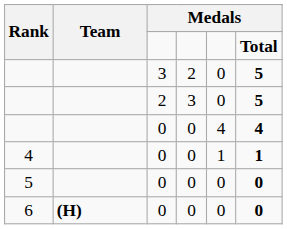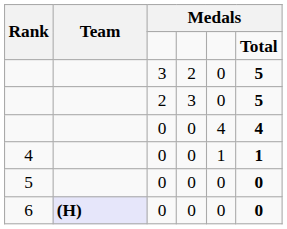(69, 210) no background -> (69, 210) lavender background
